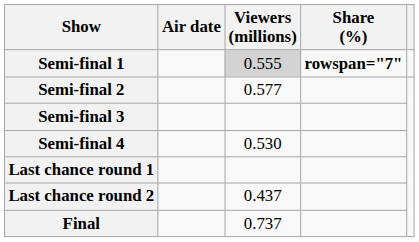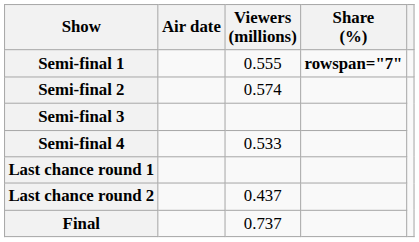(263, 63) lightgrey background -> (263, 63) no background
(263, 90) 0.577 -> (263, 90) 0.574
(263, 143) 0.530 -> (263, 143) 0.533
